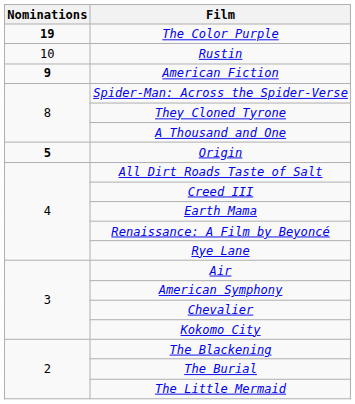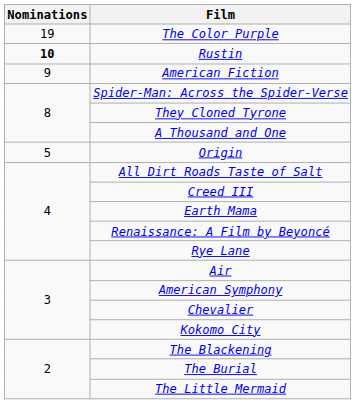(47, 34) bold -> (47, 34) normal
(47, 54) normal -> (47, 54) bold
(47, 73) bold -> (47, 73) normal
(47, 152) bold -> (47, 152) normal
